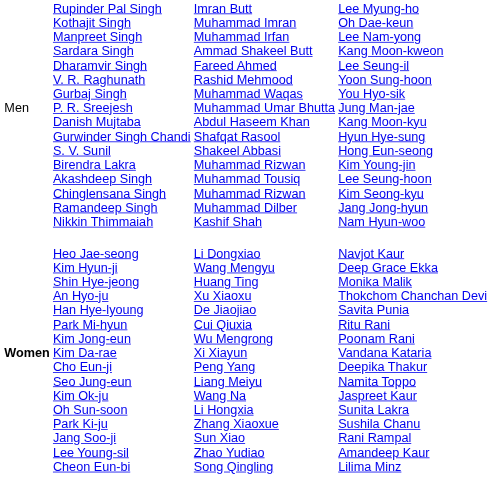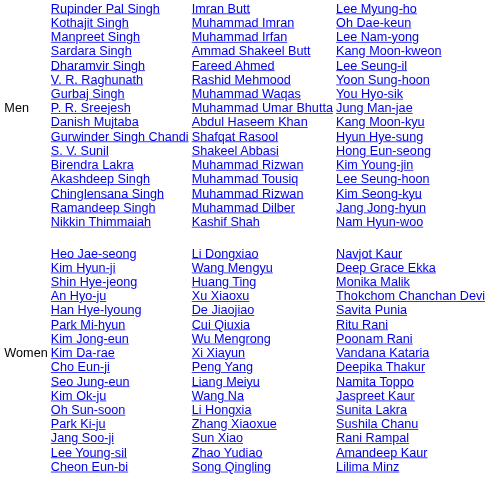(27, 353) bold -> (26, 353) normal
